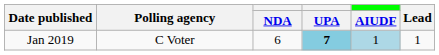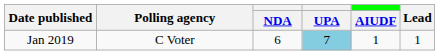(327, 40) bold -> (327, 40) normal
(376, 40) lightblue background -> (376, 40) no background
